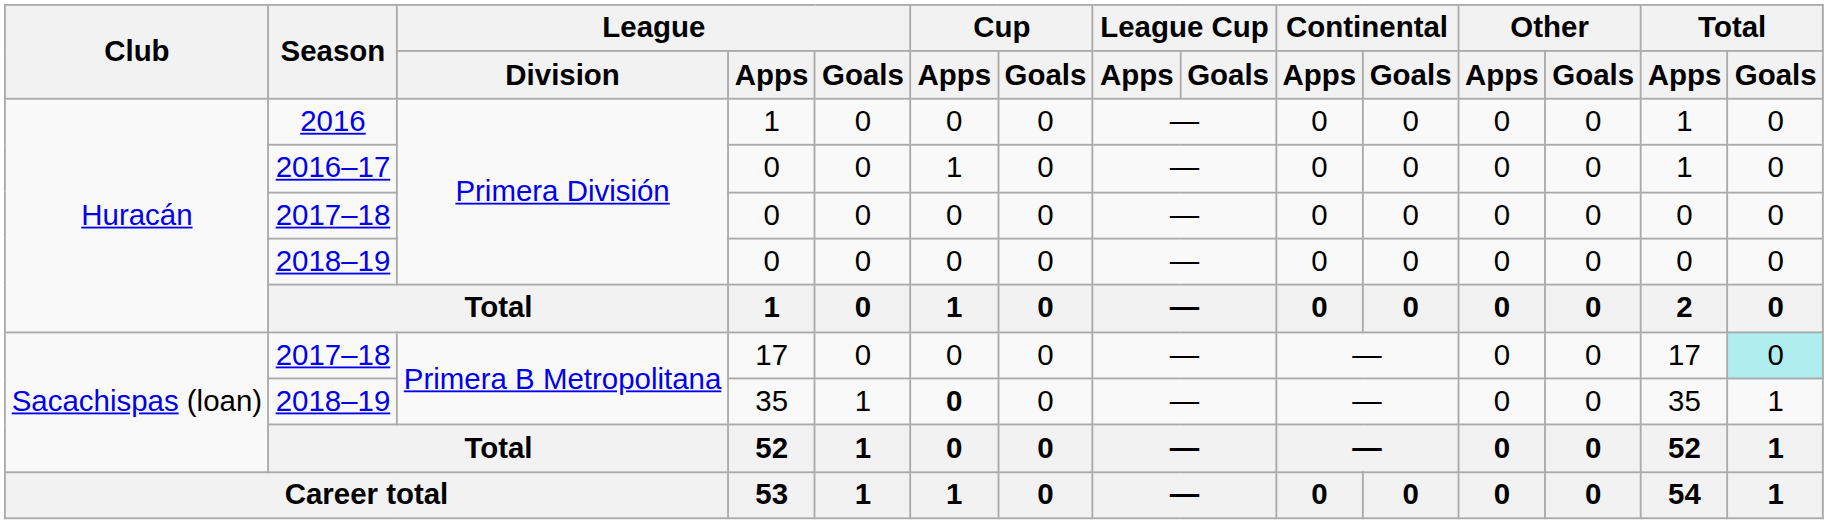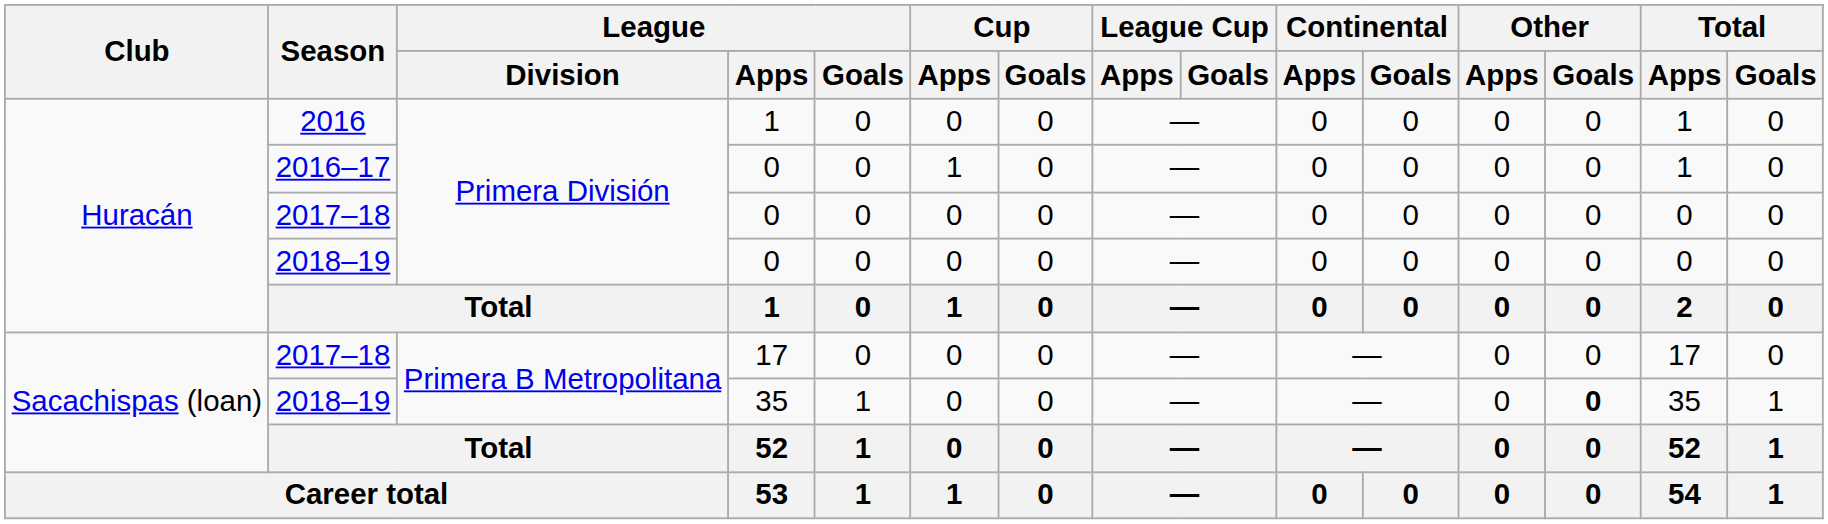(1776, 354) paleturquoise background -> (1776, 354) no background
(954, 401) bold -> (954, 401) normal
(1593, 401) normal -> (1593, 401) bold
